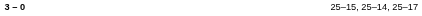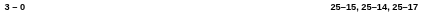(374, 6) normal -> (374, 6) bold
